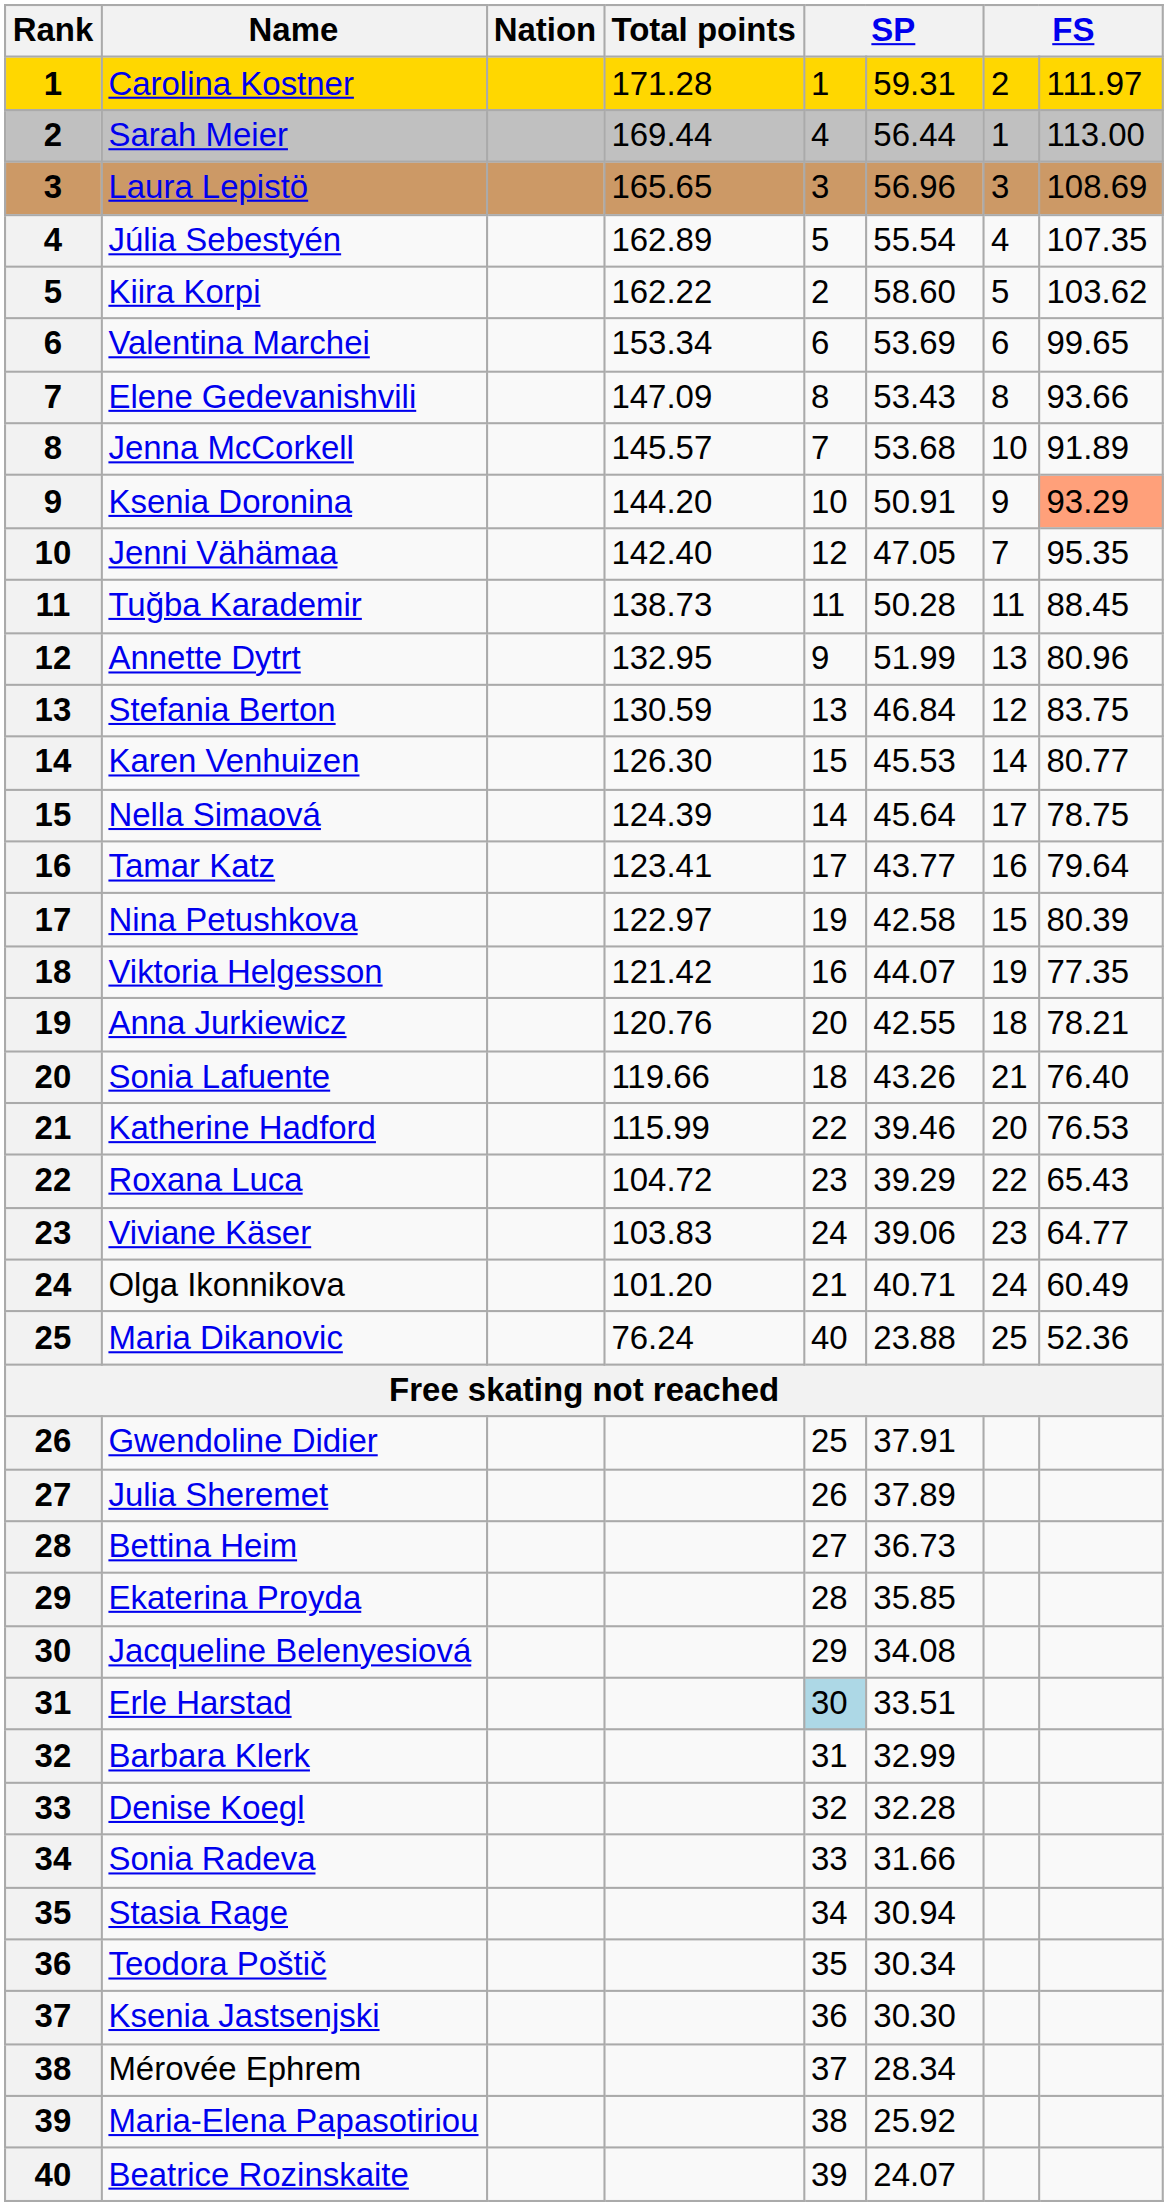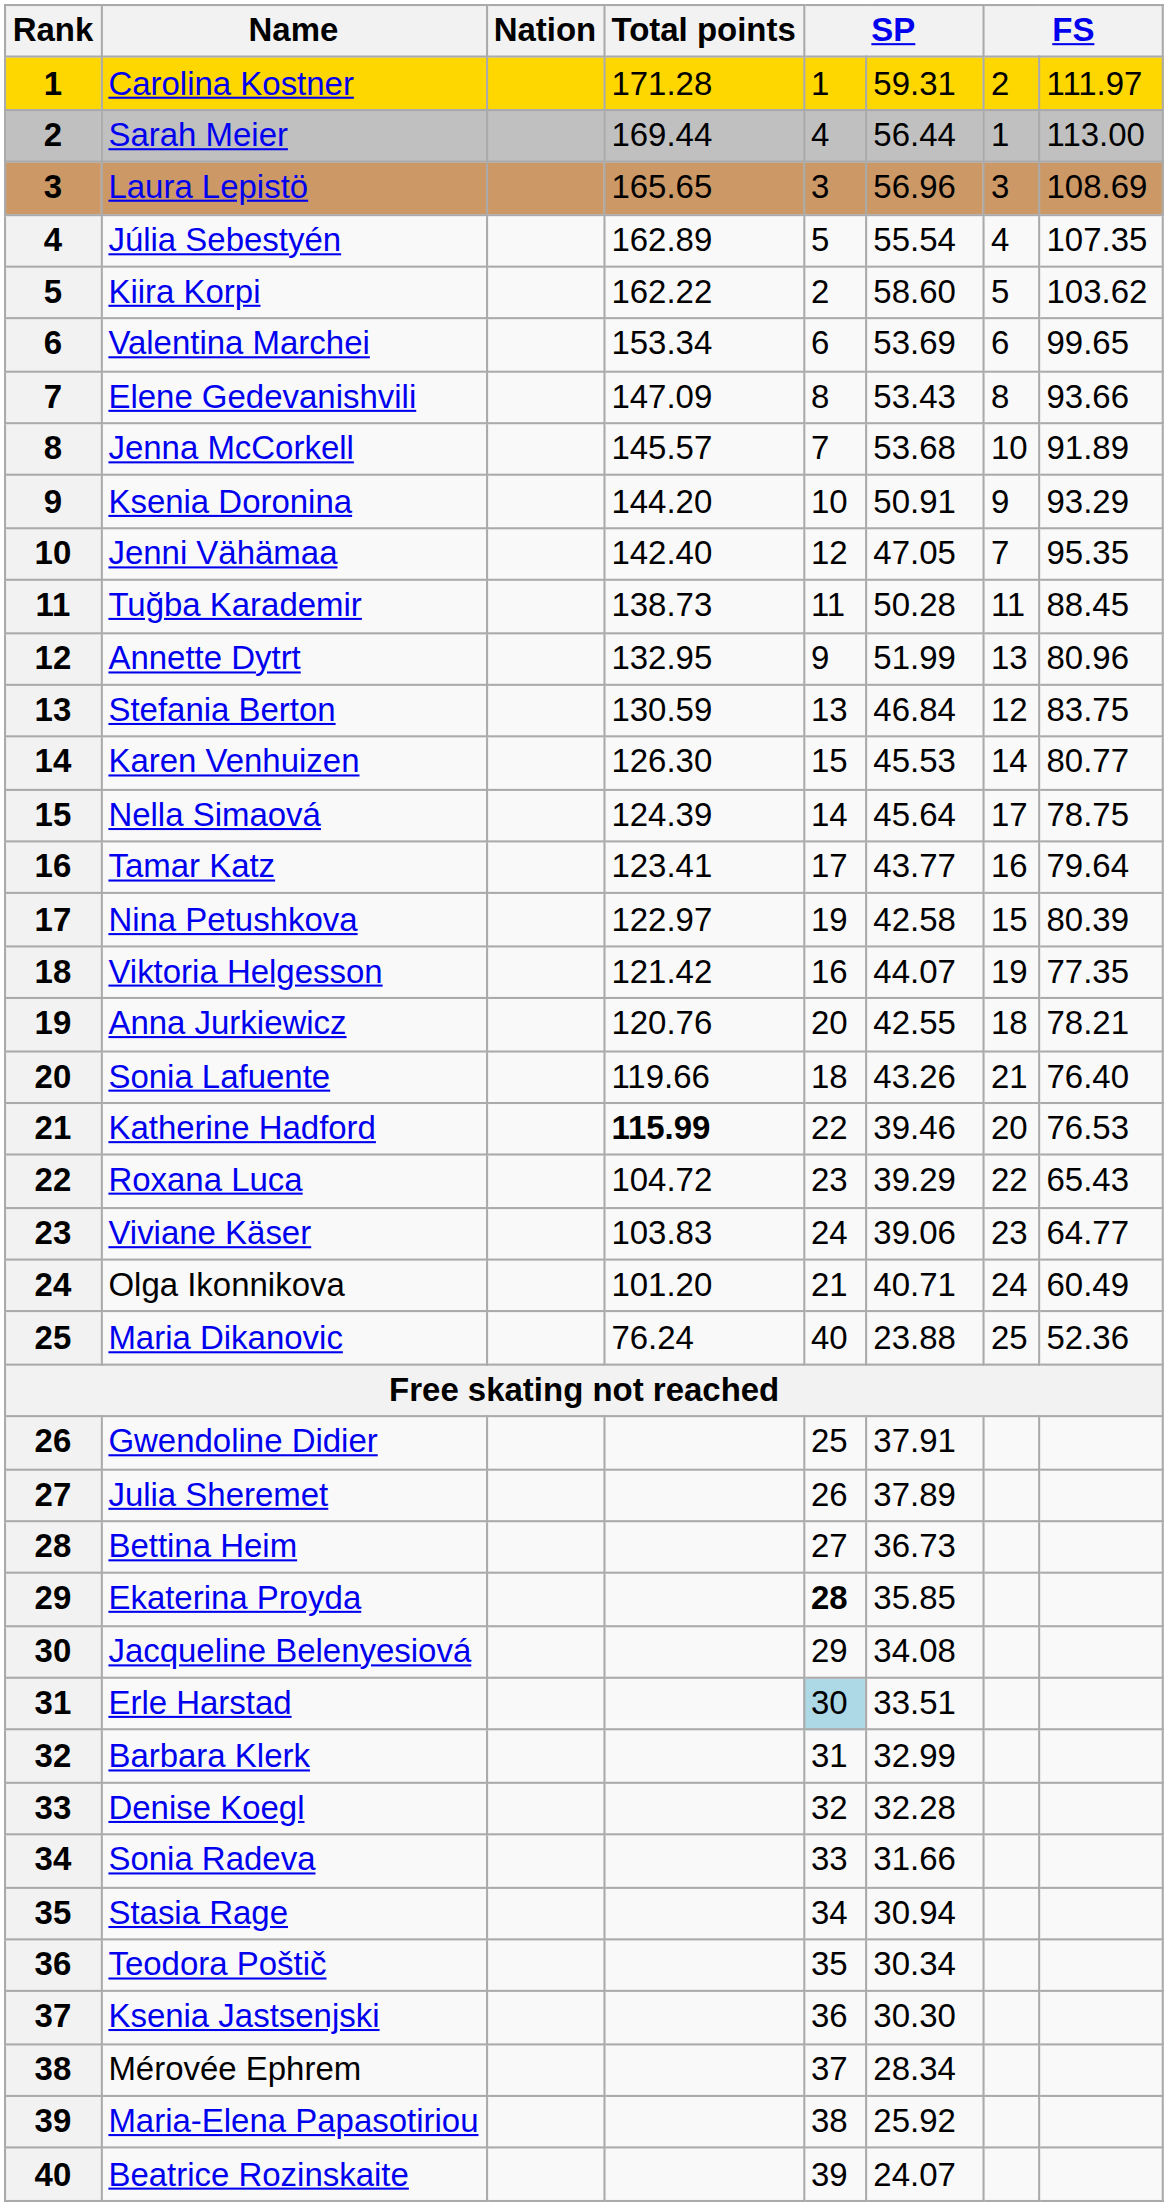(1088, 501) lightsalmon background -> (1088, 501) no background
(661, 1128) normal -> (661, 1128) bold
(829, 1598) normal -> (829, 1598) bold
